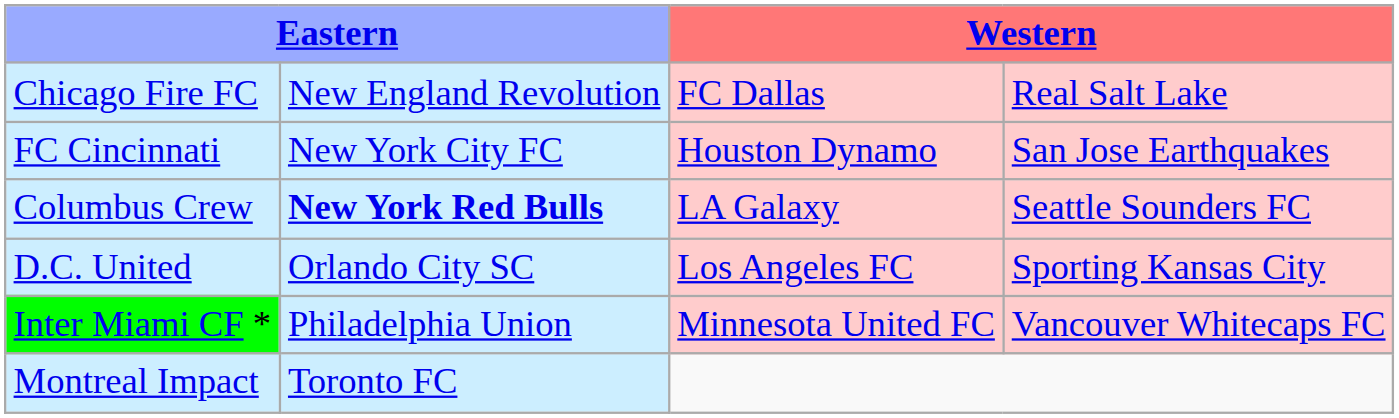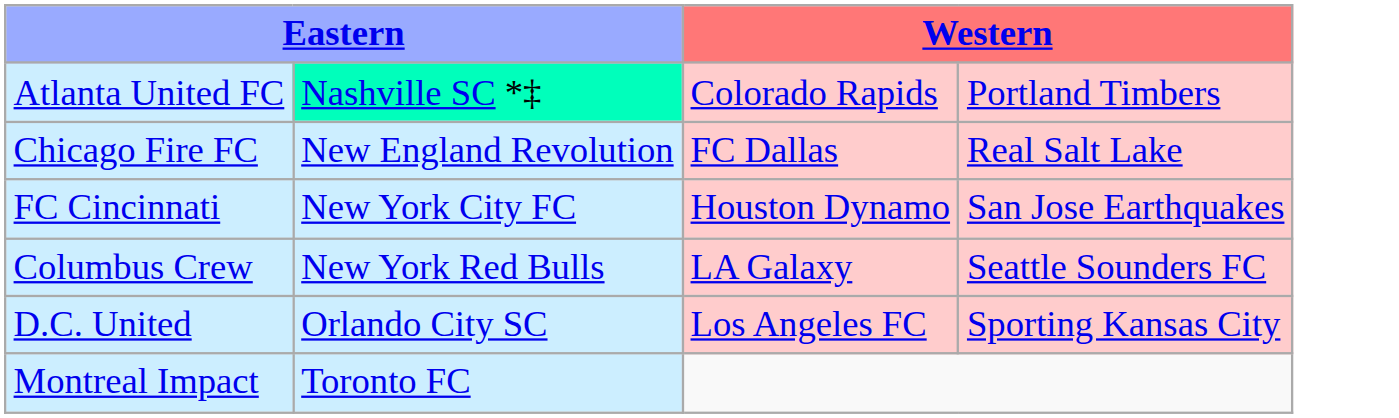+ row: (149, 91)
(446, 207) bold -> (453, 265) normal
- row: (142, 324)
